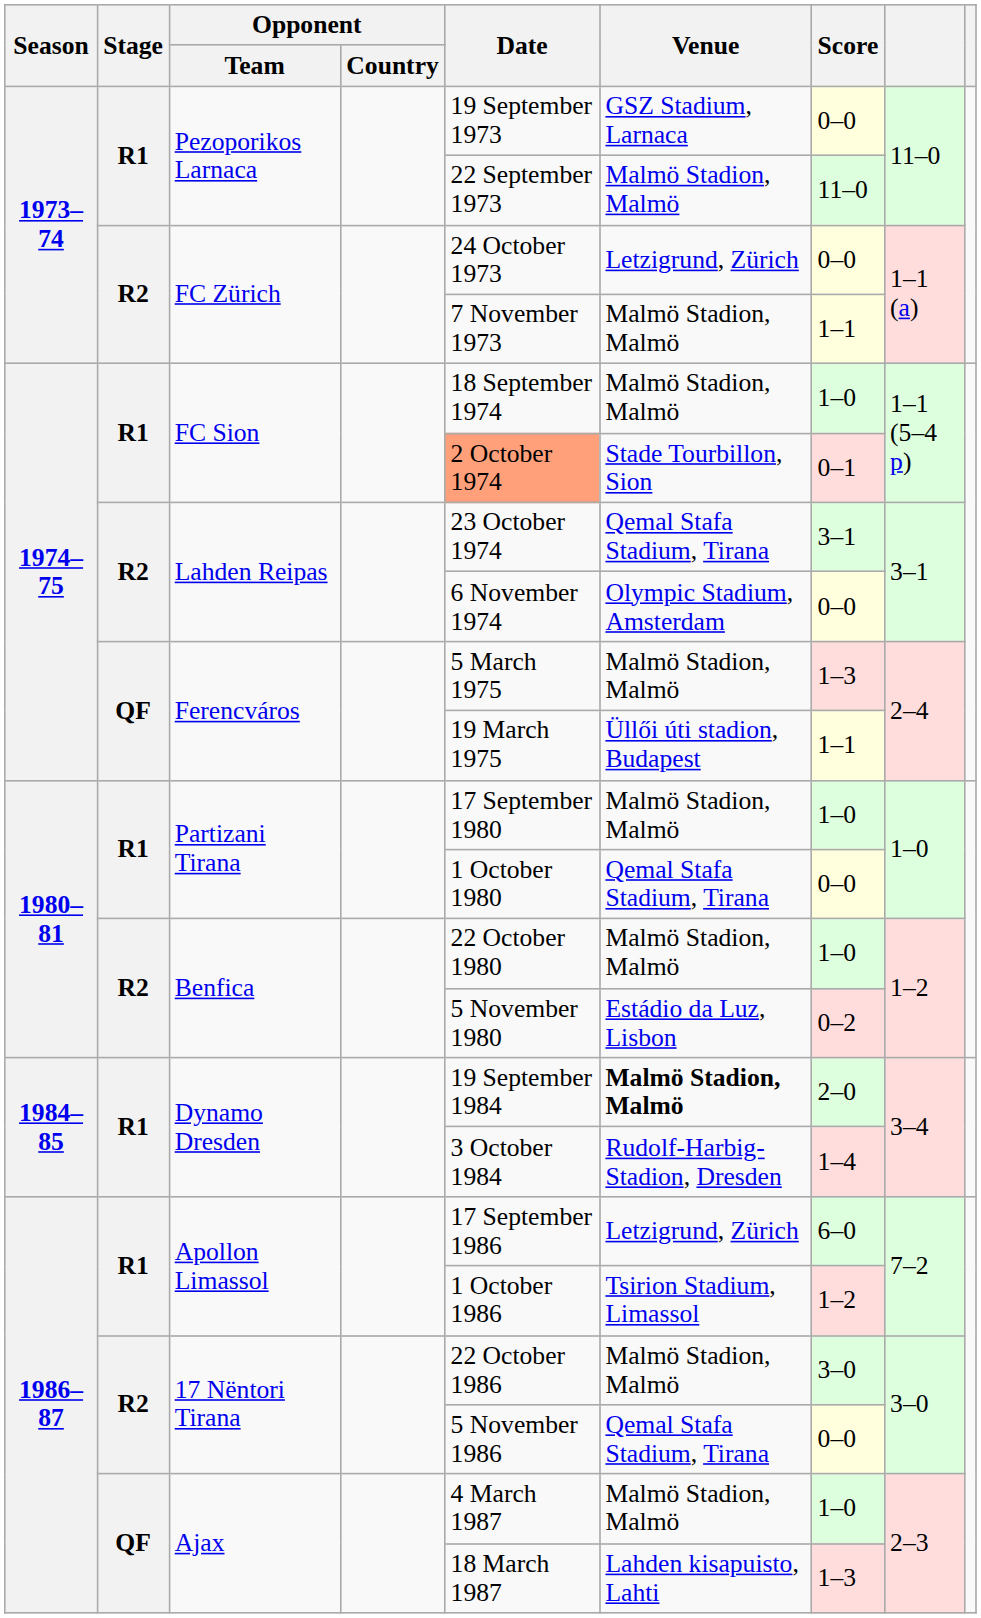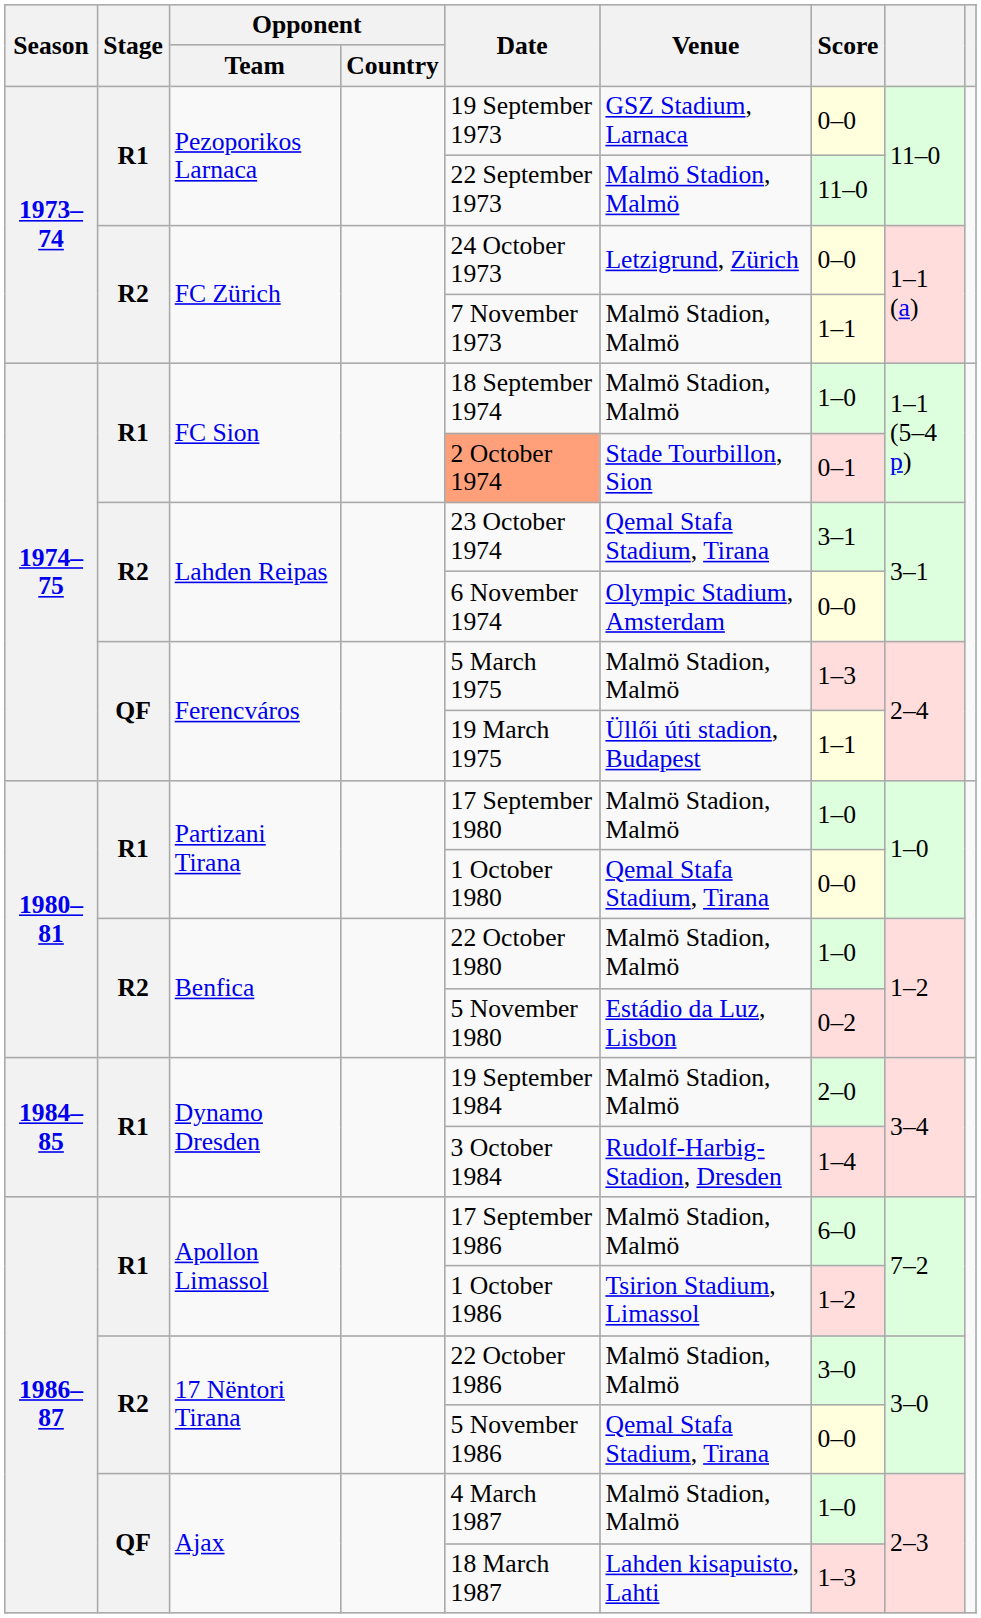(693, 1092) bold -> (688, 1092) normal
(702, 1230) Letzigrund, Zürich -> (688, 1230) Malmö Stadion, Malmö
